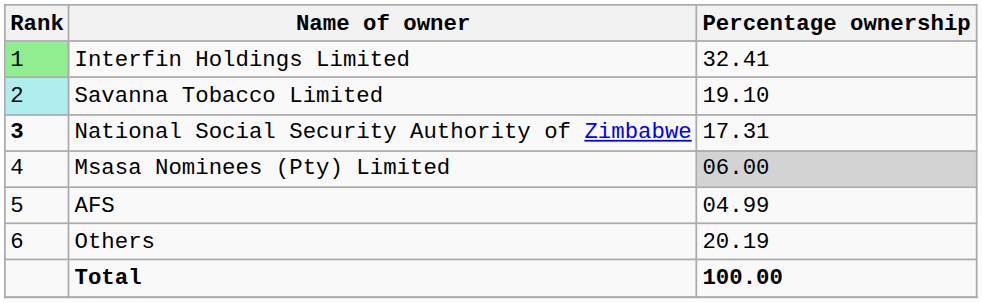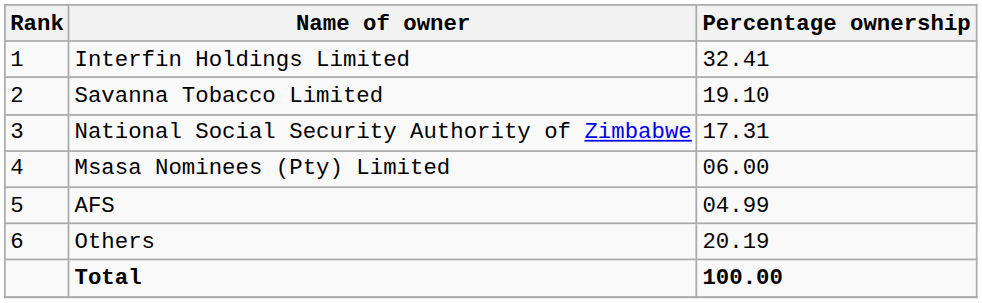(17, 60) lightgreen background -> (17, 60) no background
(17, 96) paleturquoise background -> (17, 96) no background
(17, 132) bold -> (17, 132) normal
(736, 169) lightgrey background -> (736, 169) no background
